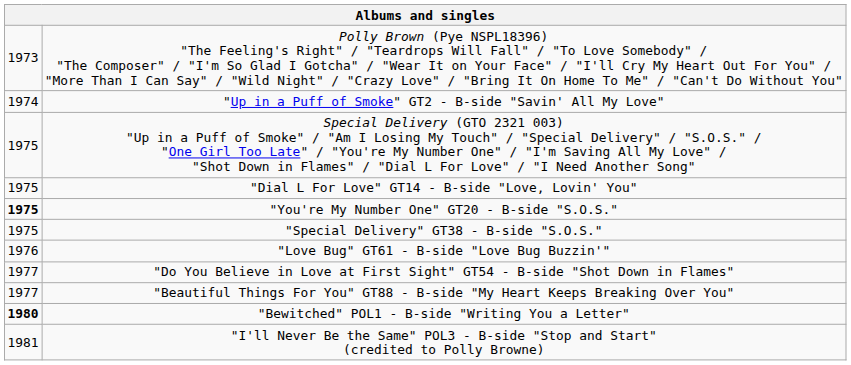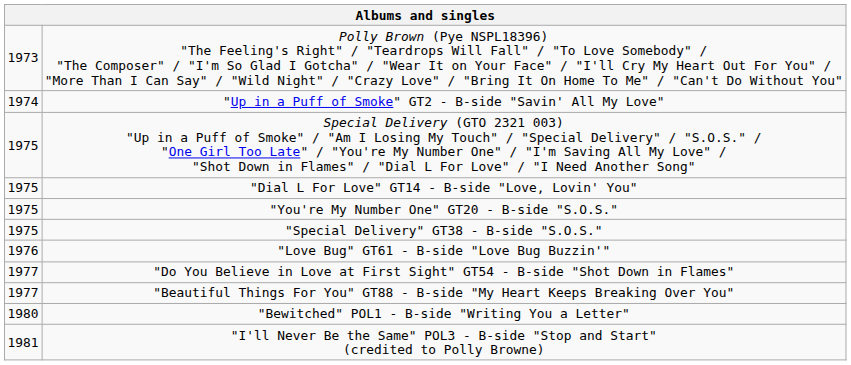(23, 209) bold -> (23, 209) normal
(23, 314) bold -> (23, 314) normal
